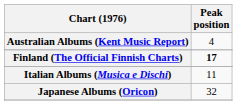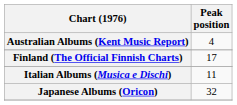(211, 58) bold -> (211, 58) normal
